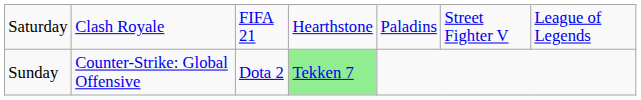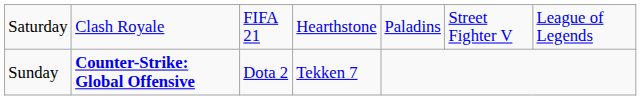(151, 72) normal -> (135, 72) bold
(323, 72) lightgreen background -> (327, 72) no background
